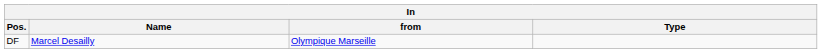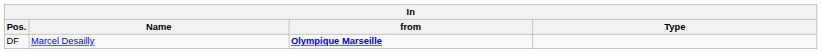(333, 42) normal -> (336, 42) bold
